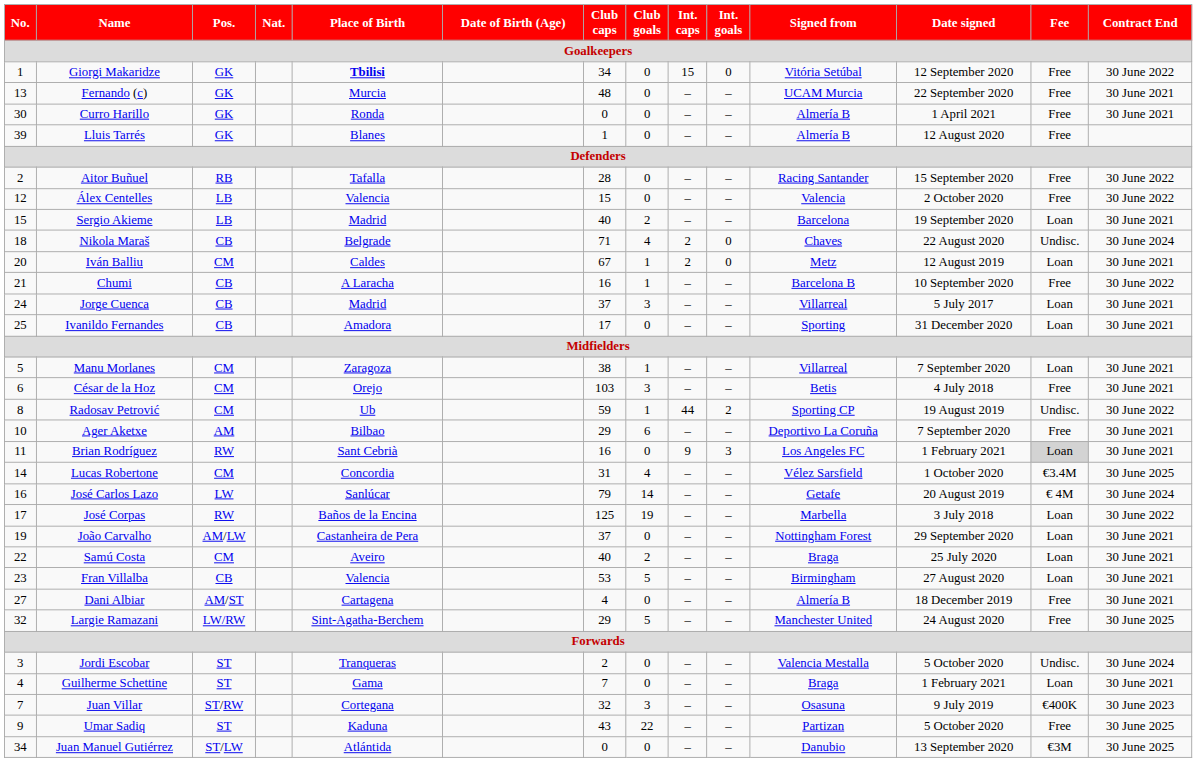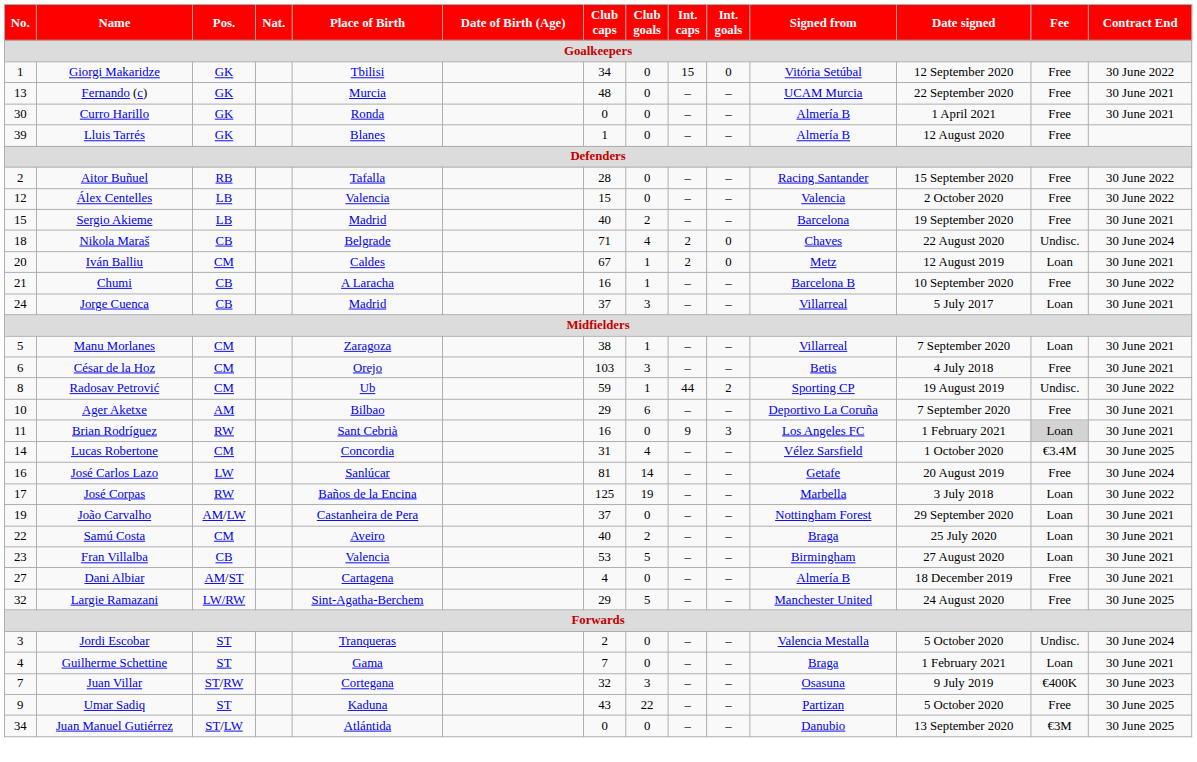(368, 71) bold -> (368, 71) normal
(1060, 219) Loan -> (1060, 219) Free
- row: (114, 324)
(605, 493) 79 -> (605, 472) 81
(1060, 493) € 4M -> (1060, 472) Free
